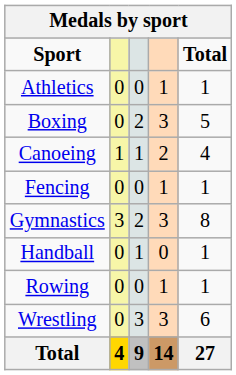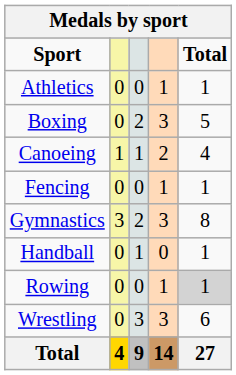(205, 286) no background -> (205, 286) lightgrey background
